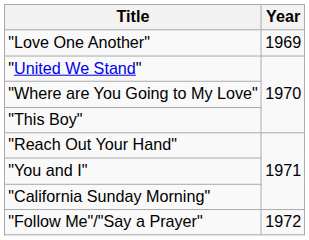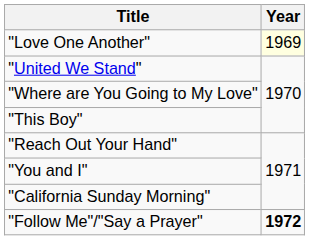(283, 42) no background -> (283, 42) lightyellow background
(283, 222) normal -> (283, 222) bold
